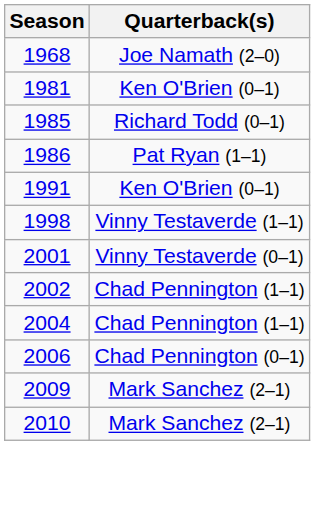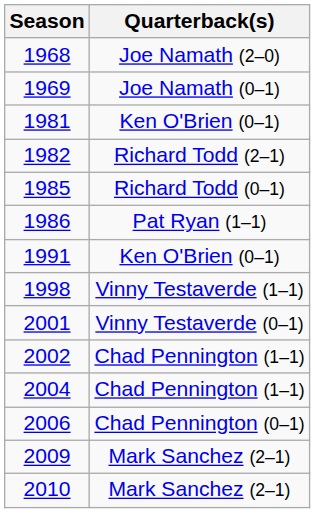+ row: (47, 88)
+ row: (47, 155)
